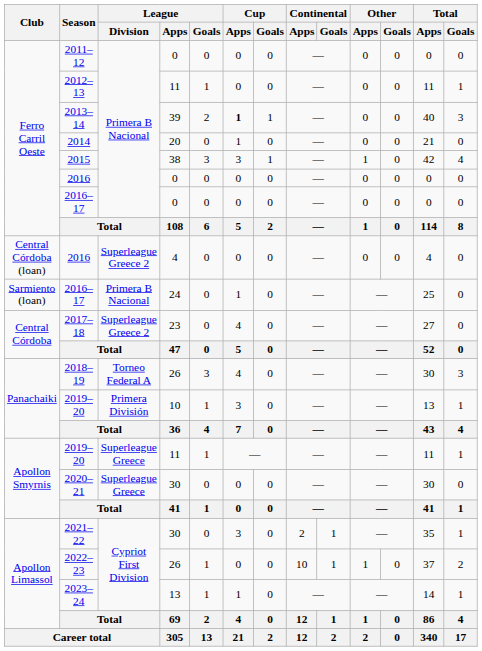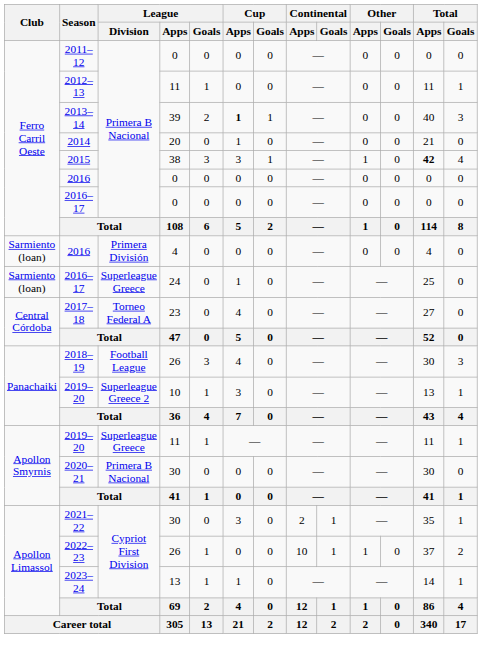(429, 159) normal -> (429, 159) bold
(32, 257) Central Córdoba (loan) -> (32, 251) Sarmiento (loan)
(129, 257) Superleague Greece 2 -> (129, 251) Primera División
(129, 294) Primera B Nacional -> (129, 281) Superleague Greece
(129, 325) Superleague Greece 2 -> (129, 312) Torneo Federal A
(129, 374) Torneo Federal A -> (129, 361) Football League
(129, 405) Primera División -> (129, 392) Superleague Greece 2
(129, 484) Superleague Greece -> (129, 471) Primera B Nacional
